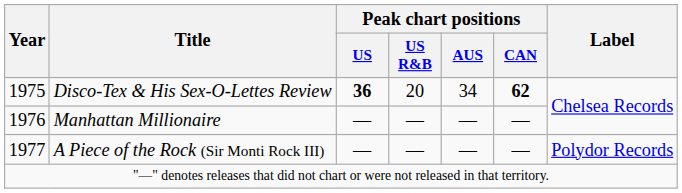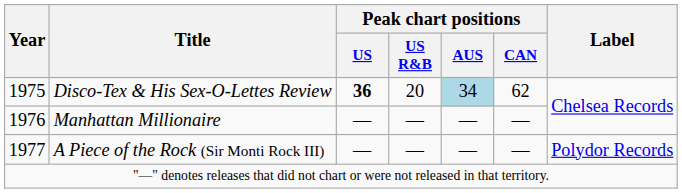(468, 91) no background -> (468, 91) lightblue background
(521, 91) bold -> (521, 91) normal
